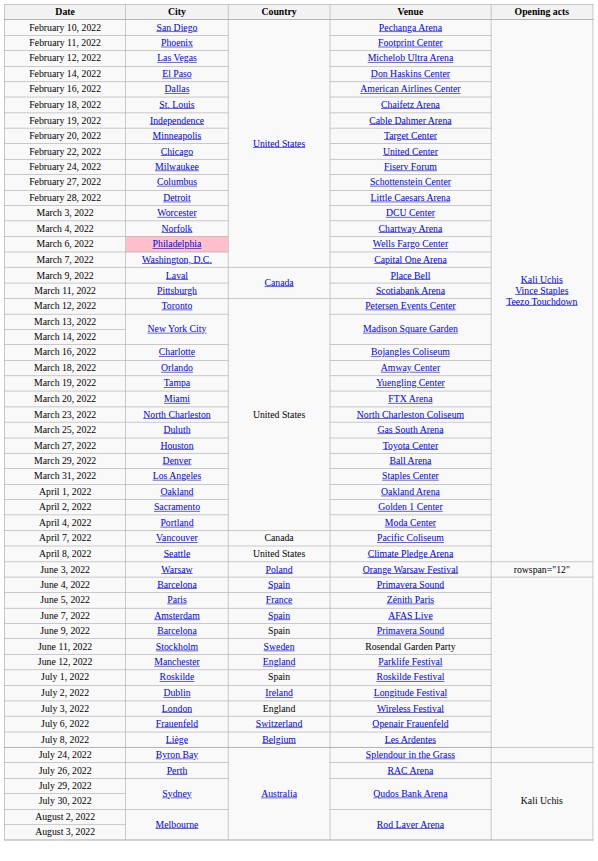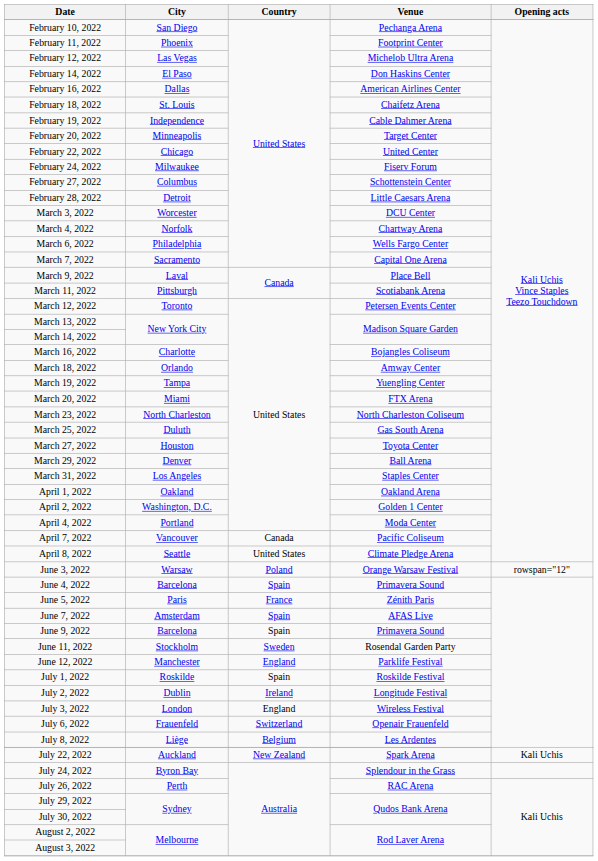(177, 244) pink background -> (177, 244) no background
(177, 259) Washington, D.C. -> (177, 259) Sacramento
(177, 507) Sacramento -> (177, 507) Washington, D.C.
+ row: (65, 755)
